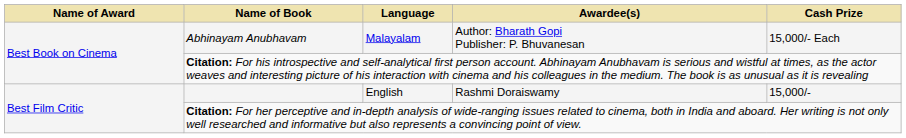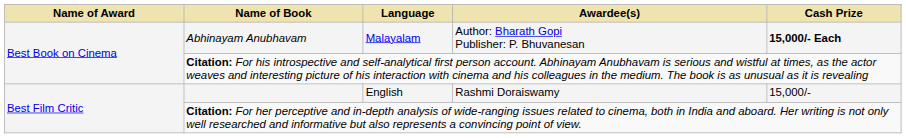(805, 37) normal -> (805, 37) bold
